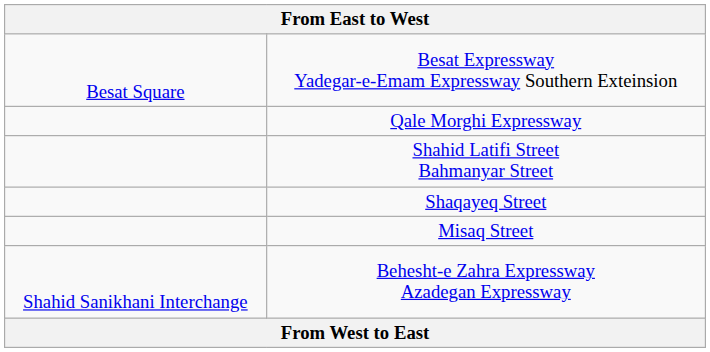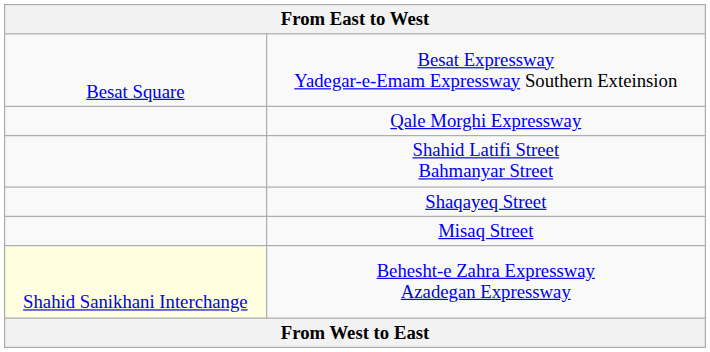(135, 302) no background -> (135, 302) lightyellow background
